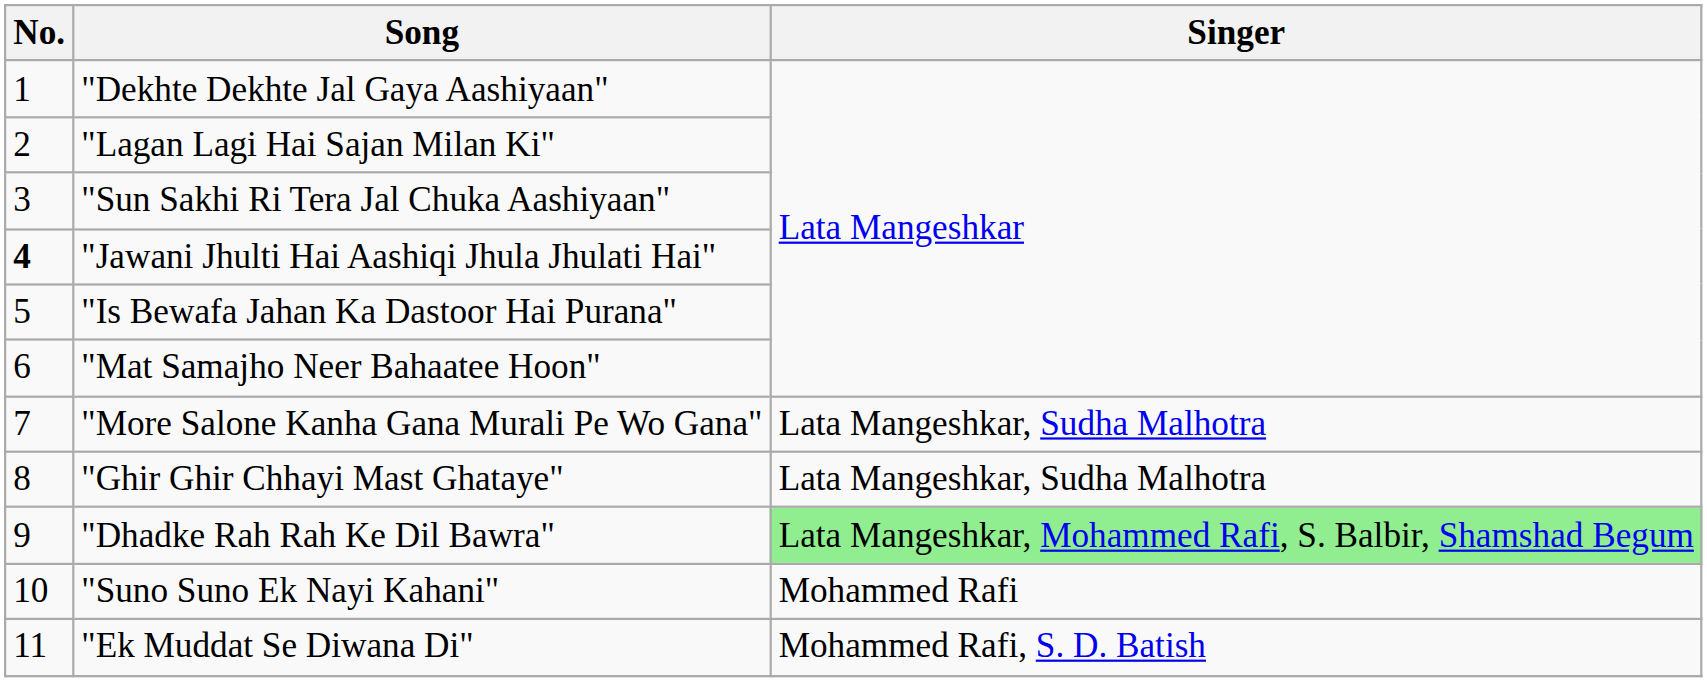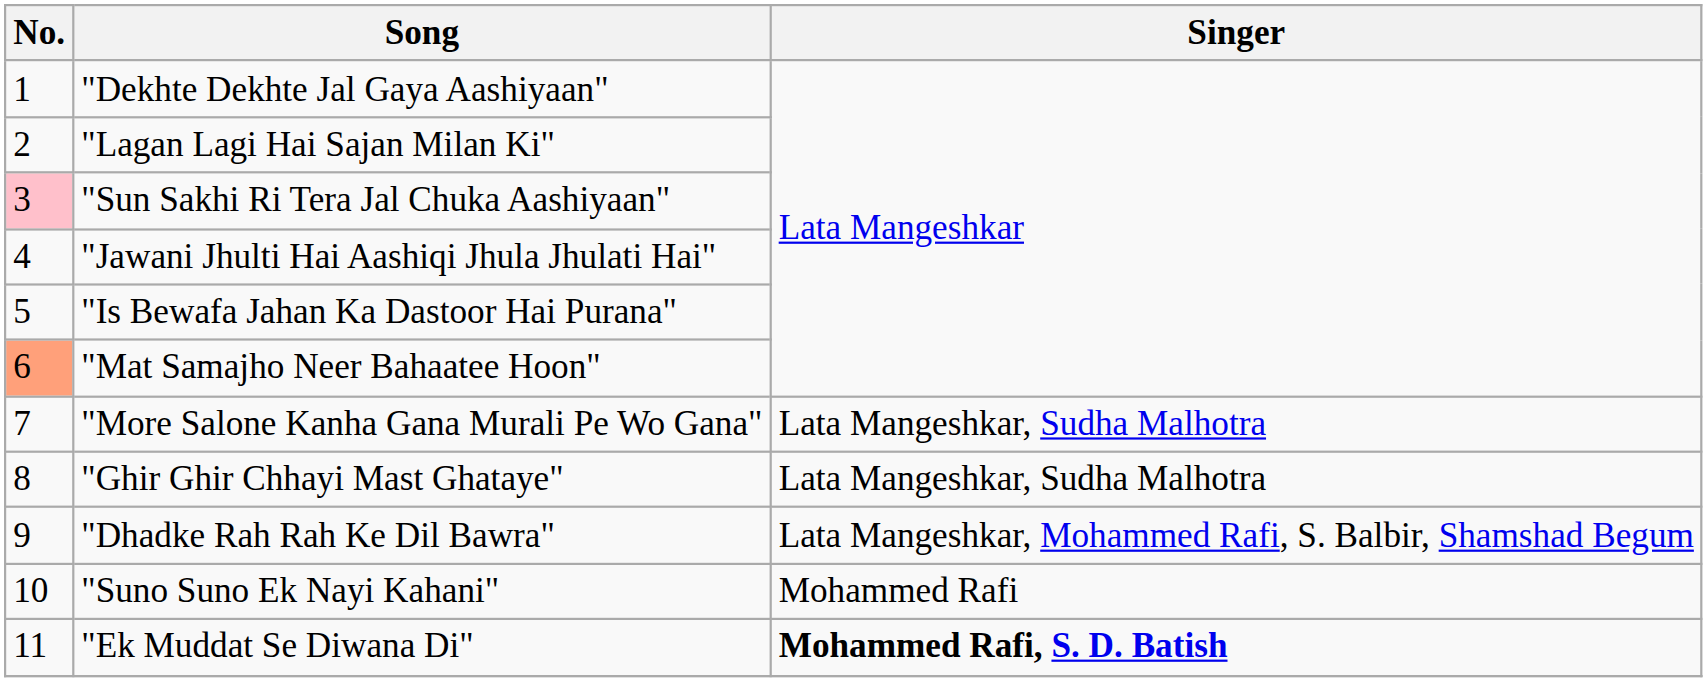(22, 199) no background -> (22, 199) pink background
(22, 255) bold -> (22, 255) normal
(22, 367) no background -> (22, 367) lightsalmon background
(1236, 534) lightgreen background -> (1236, 534) no background
(992, 646) normal -> (1003, 646) bold
